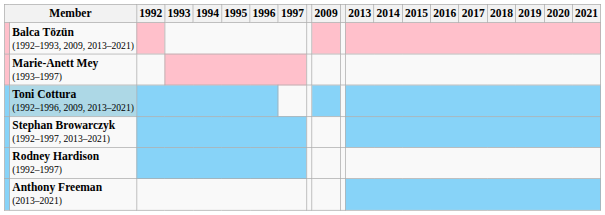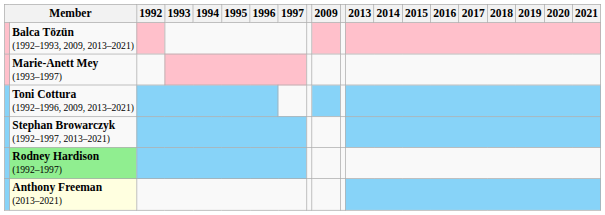(73, 100) lightblue background -> (73, 100) no background
(56, 163) no background -> (56, 163) lightgreen background
(57, 194) no background -> (57, 194) lightyellow background
